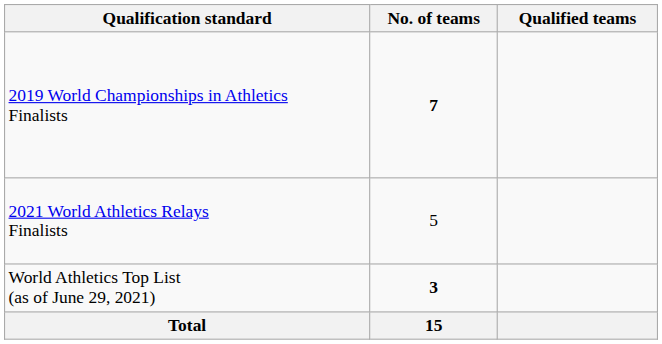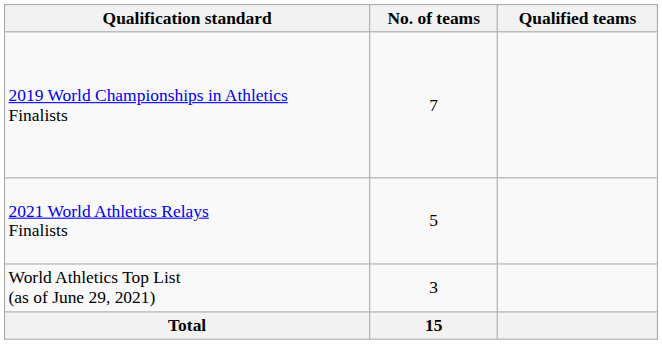(434, 104) bold -> (434, 104) normal
(434, 287) bold -> (434, 287) normal
